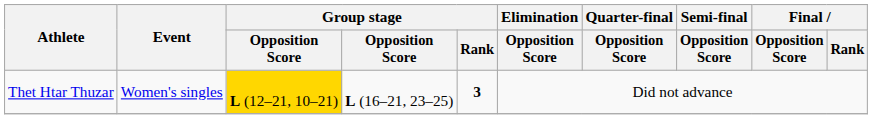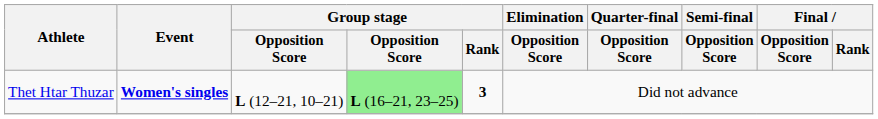(172, 92) normal -> (174, 92) bold
(284, 101) gold background -> (289, 101) no background
(399, 101) no background -> (405, 101) lightgreen background
